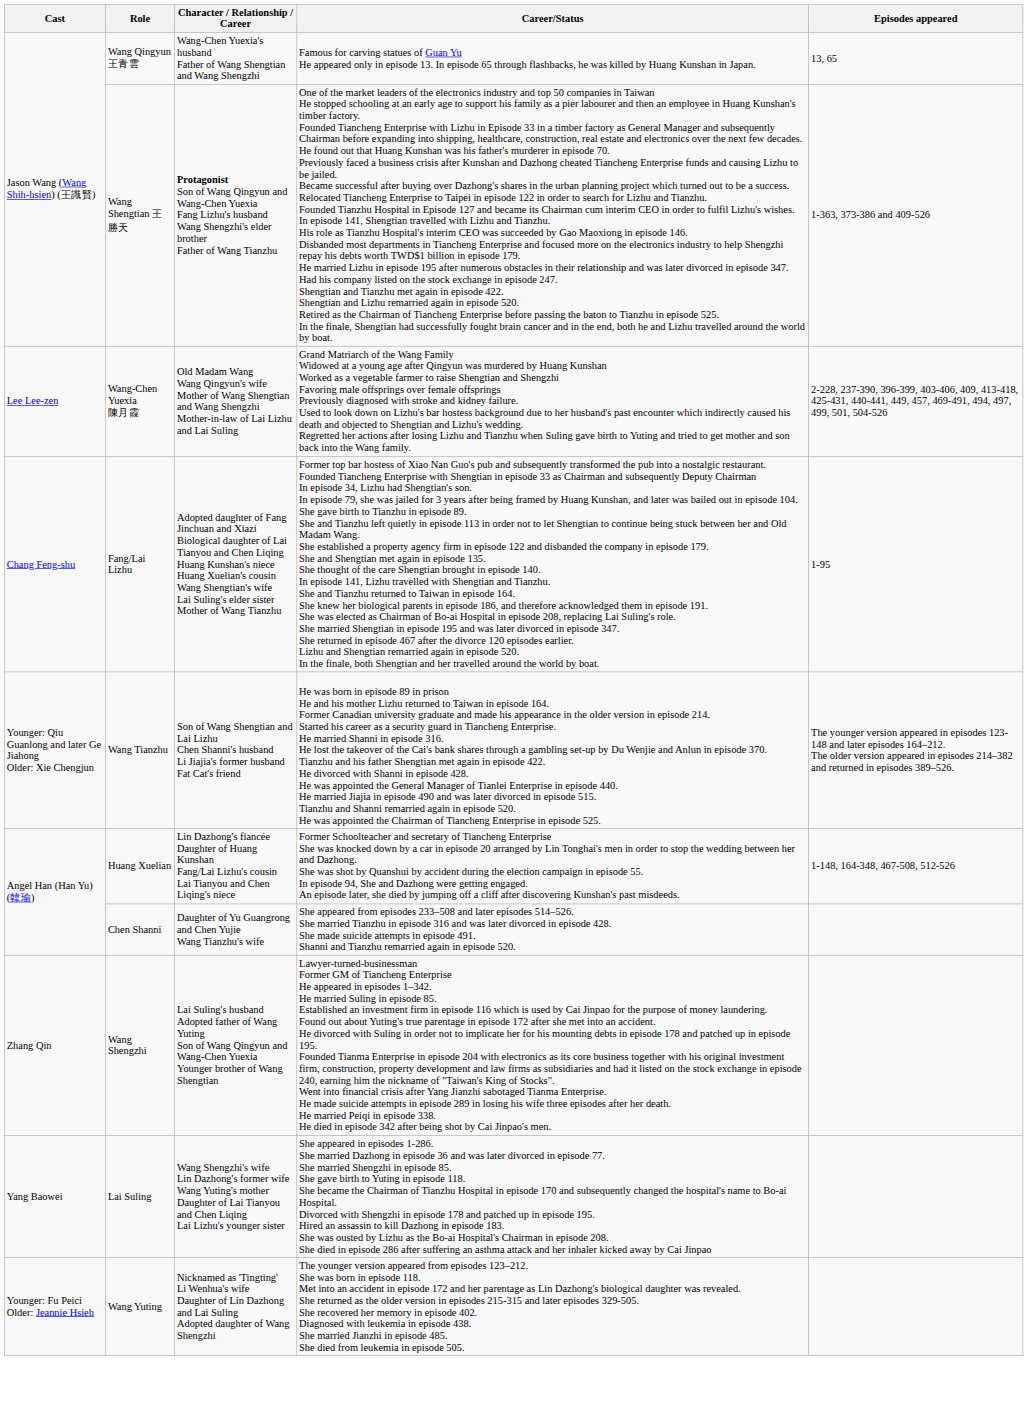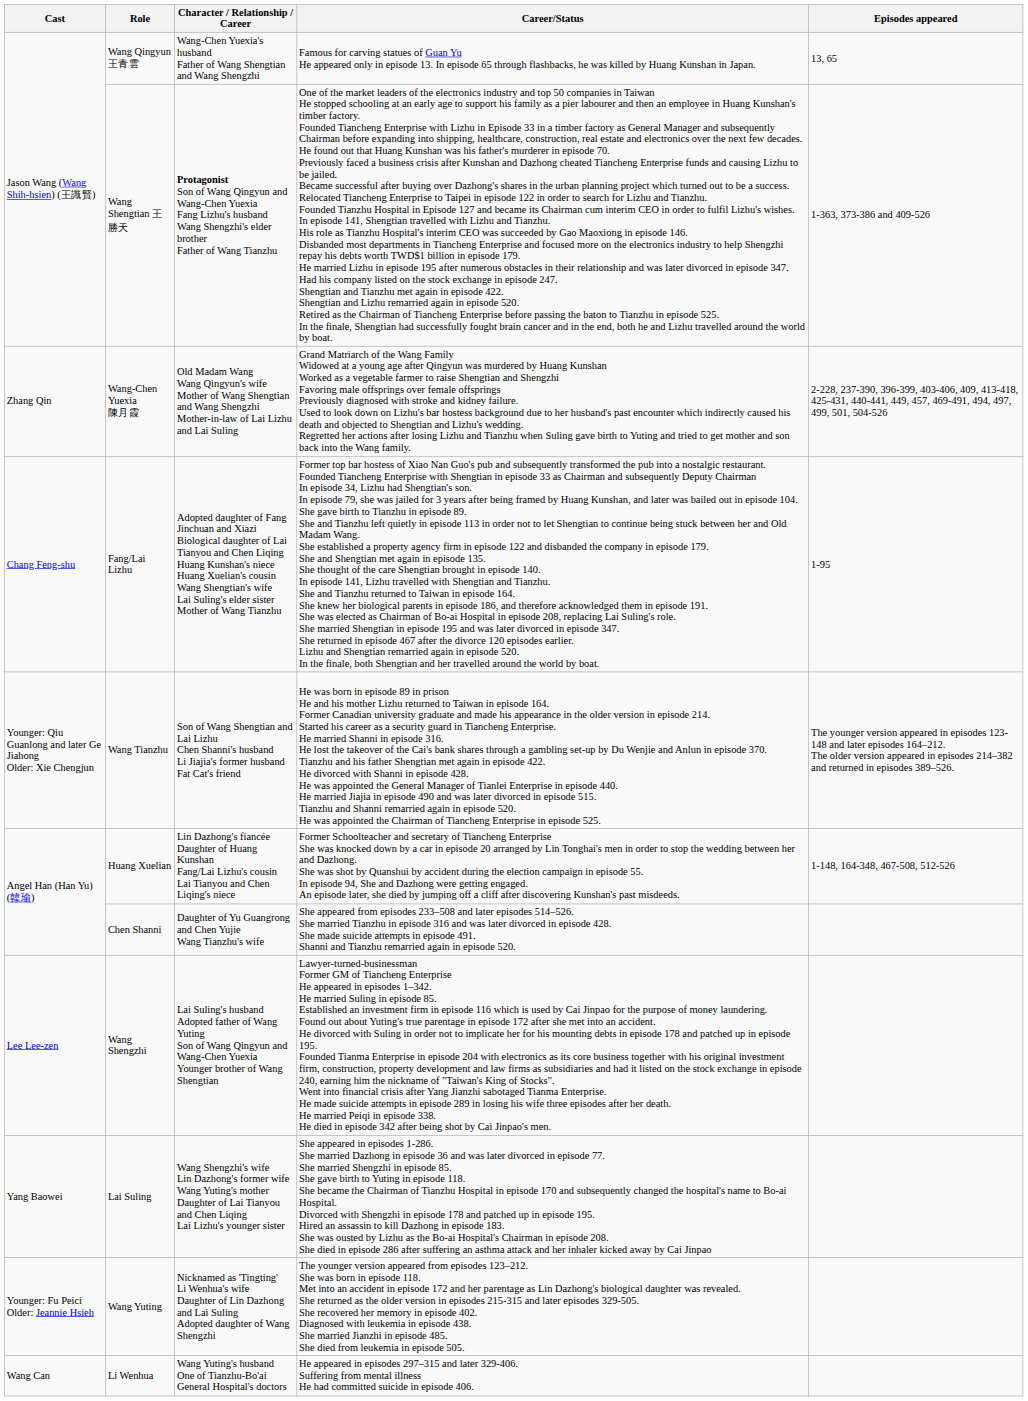(33, 401) Lee Lee-zen -> (29, 401) Zhang Qin
(29, 1045) Zhang Qin -> (33, 1045) Lee Lee-zen
+ row: (131, 1375)
